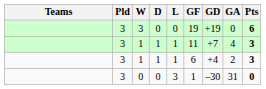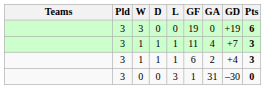columns swapped: (233, 12) <-> (213, 12)
